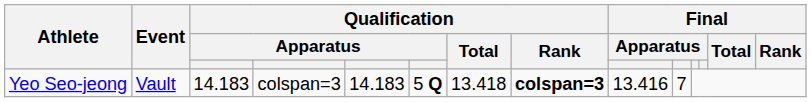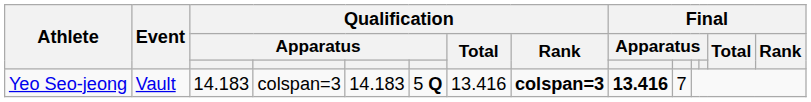(479, 83) 13.418 -> (479, 83) 13.416
(640, 83) normal -> (640, 83) bold
